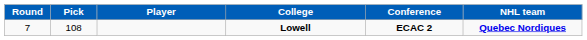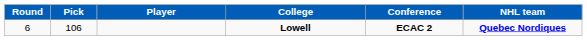(27, 27) 7 -> (27, 27) 6
(74, 27) 108 -> (74, 27) 106
